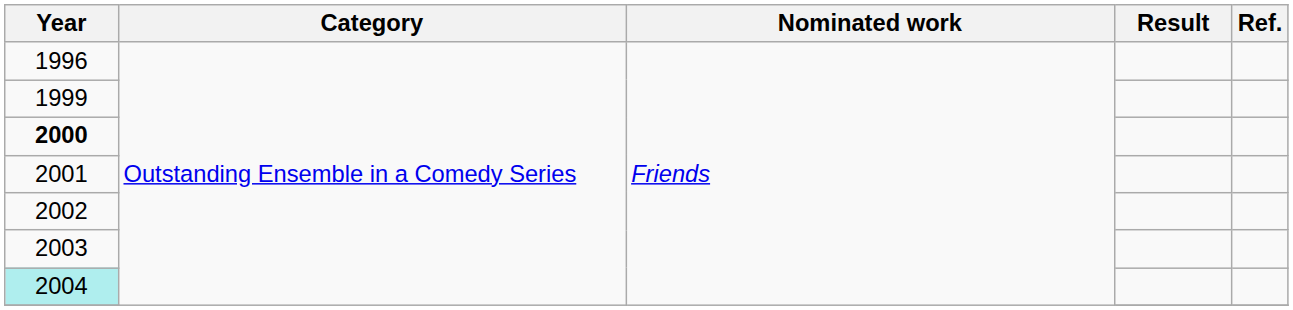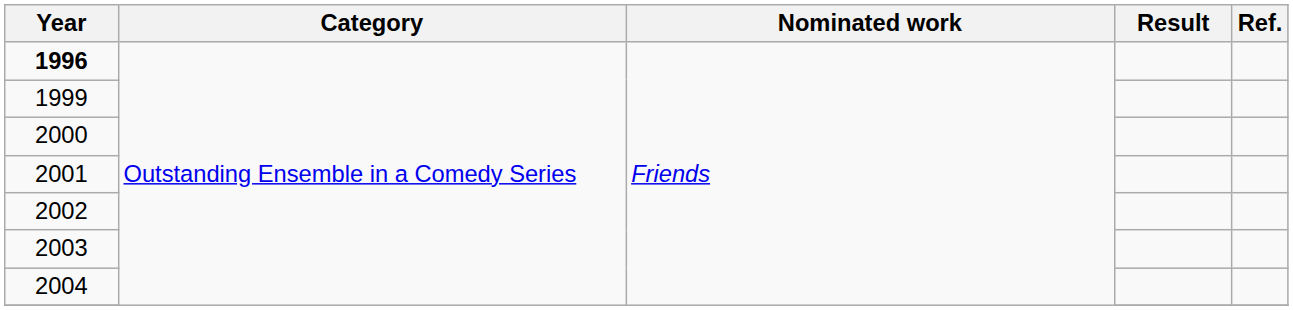(61, 60) normal -> (61, 60) bold
(61, 135) bold -> (61, 135) normal
(61, 286) paleturquoise background -> (61, 286) no background
